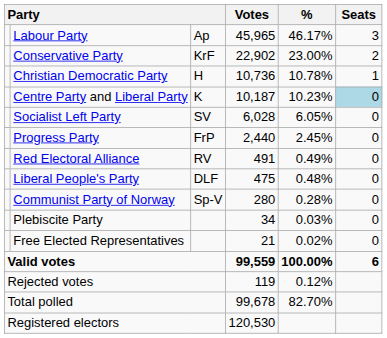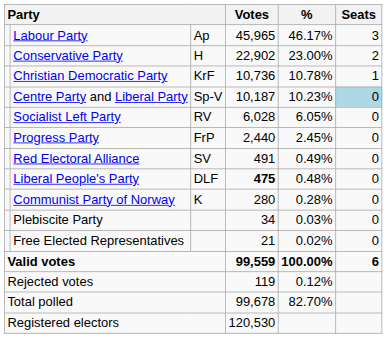(204, 55) KrF -> (198, 55) H
(198, 76) H -> (204, 76) KrF
(198, 96) K -> (208, 96) Sp-V
(202, 117) SV -> (203, 117) RV
(203, 158) RV -> (202, 158) SV
(265, 179) normal -> (265, 179) bold
(208, 199) Sp-V -> (198, 199) K
